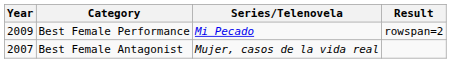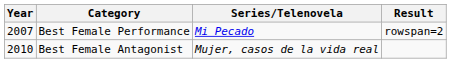(20, 31) 2009 -> (20, 31) 2007
(20, 49) 2007 -> (20, 49) 2010
